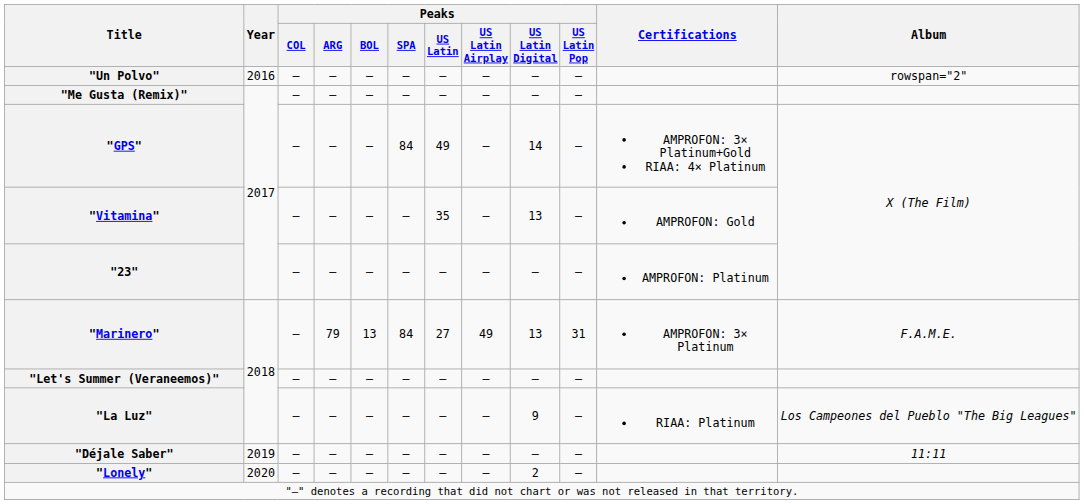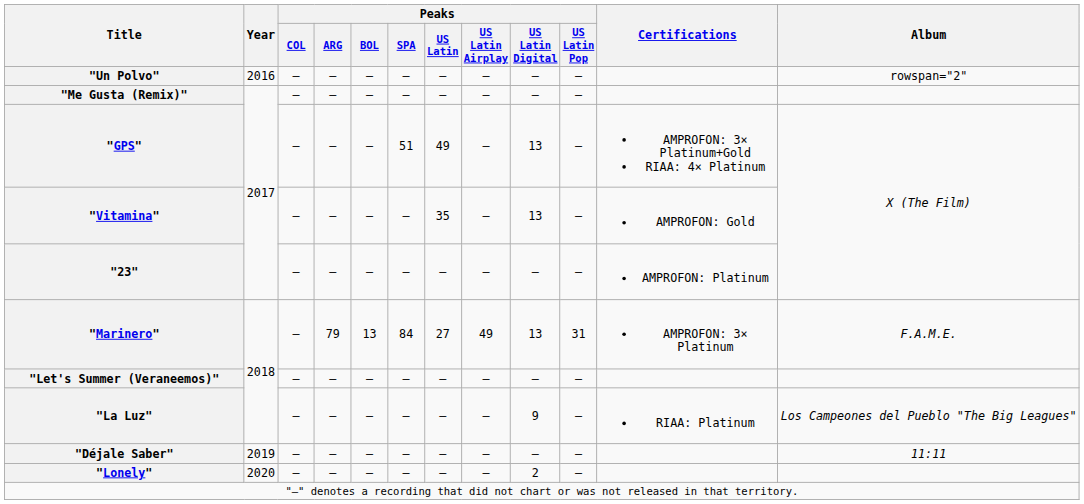(406, 146) 84 -> (406, 146) 51
(535, 146) 14 -> (535, 146) 13
